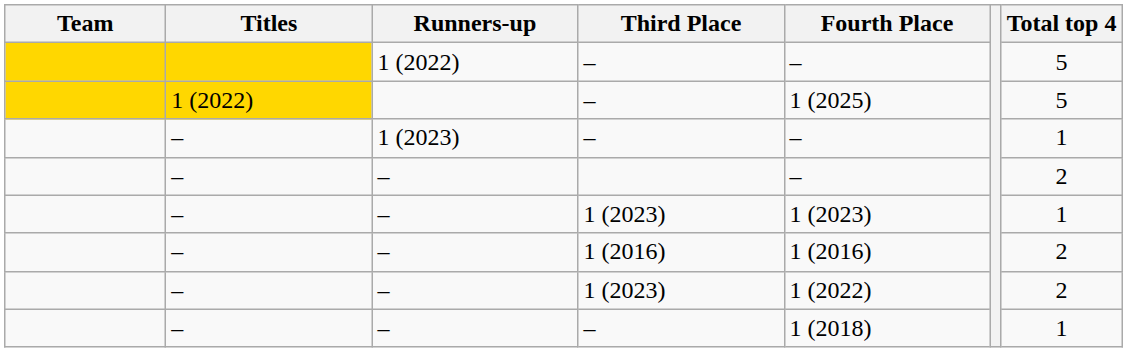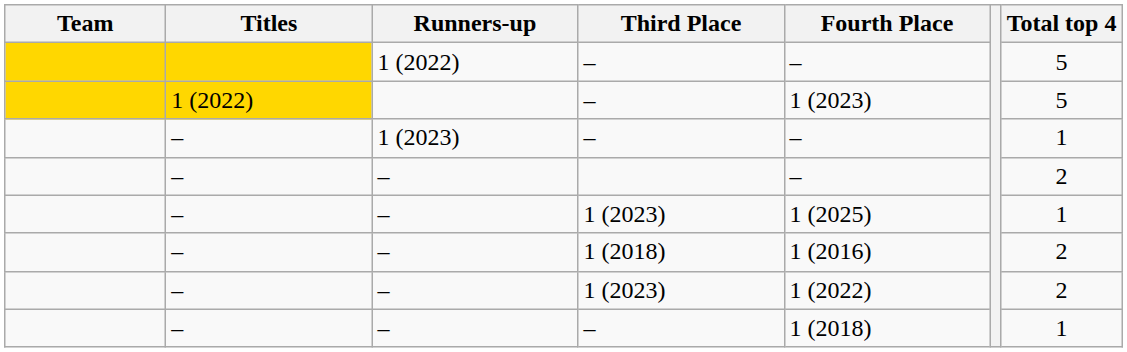(831, 99) 1 (2025) -> (831, 99) 1 (2023)
(831, 213) 1 (2023) -> (831, 213) 1 (2025)
(624, 251) 1 (2016) -> (624, 251) 1 (2018)
